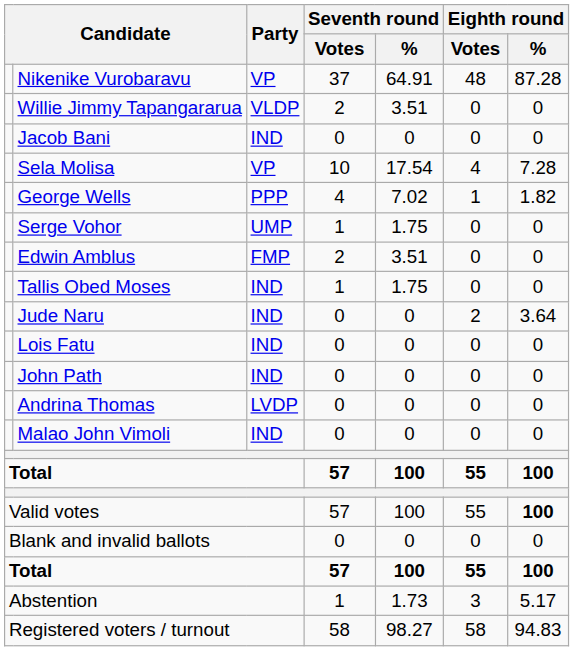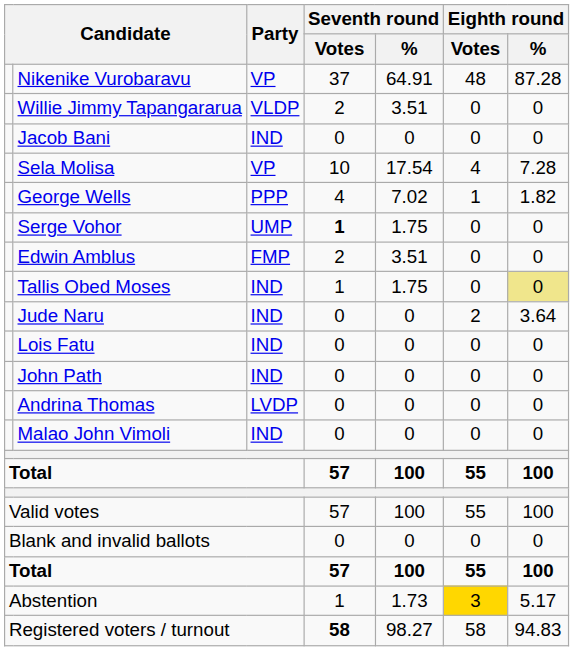(340, 227) normal -> (340, 227) bold
(538, 286) no background -> (538, 286) khaki background
(538, 511) bold -> (538, 511) normal
(475, 600) no background -> (475, 600) gold background
(340, 630) normal -> (340, 630) bold
